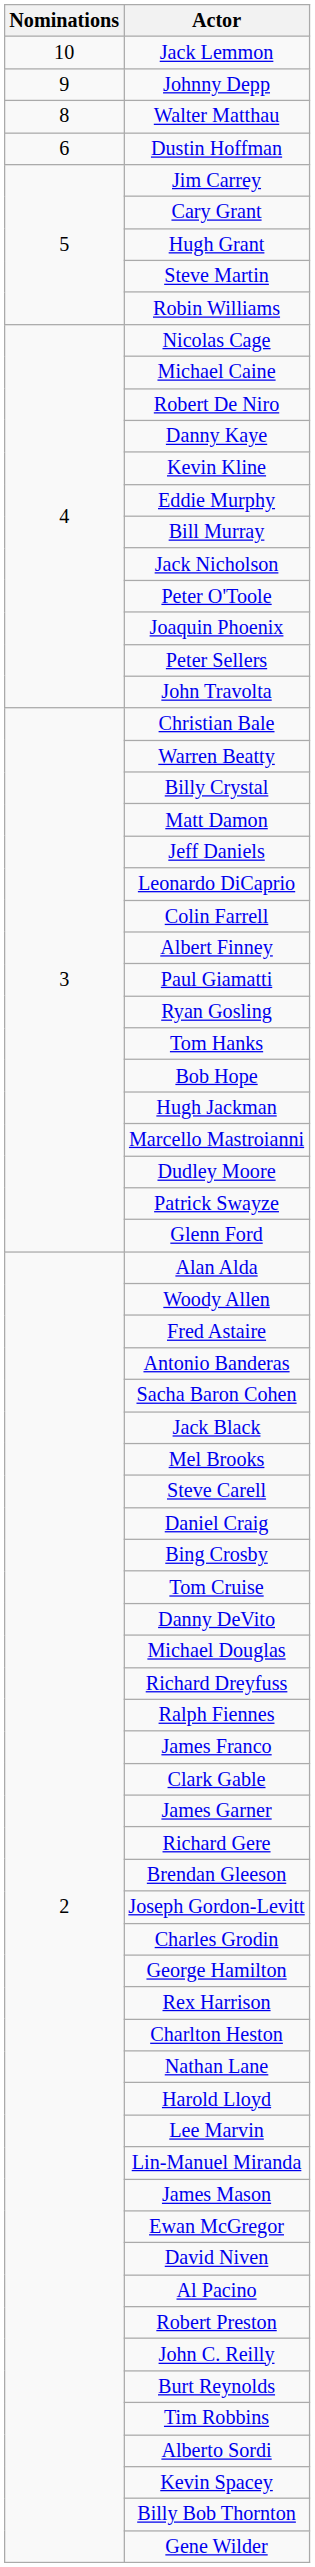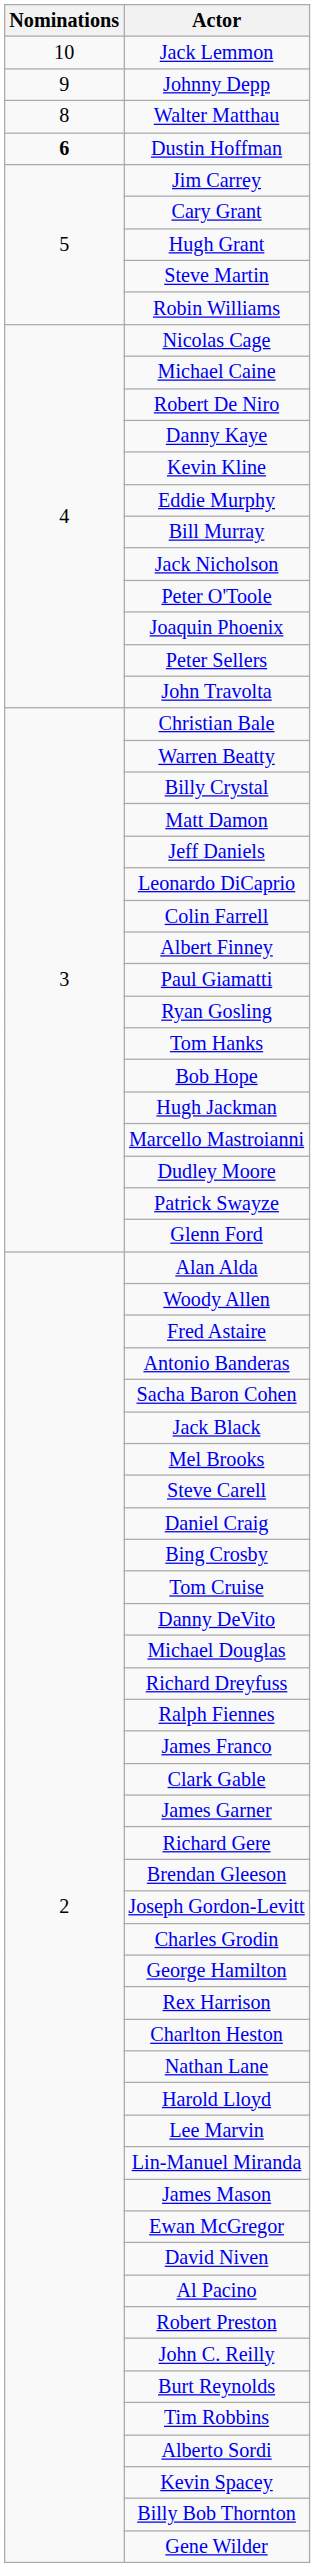(64, 148) normal -> (64, 148) bold
